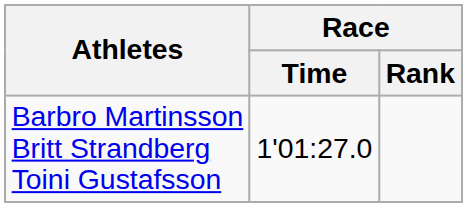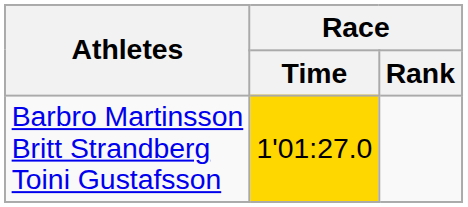(314, 149) no background -> (314, 149) gold background
